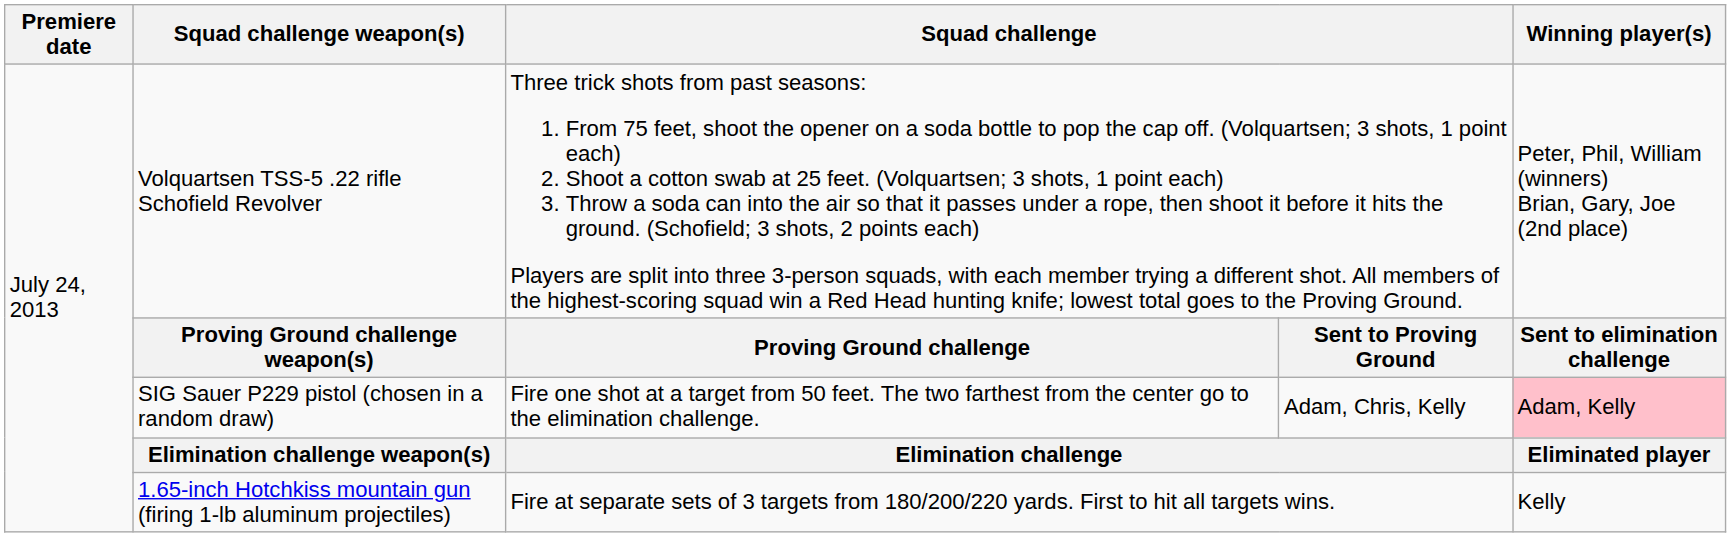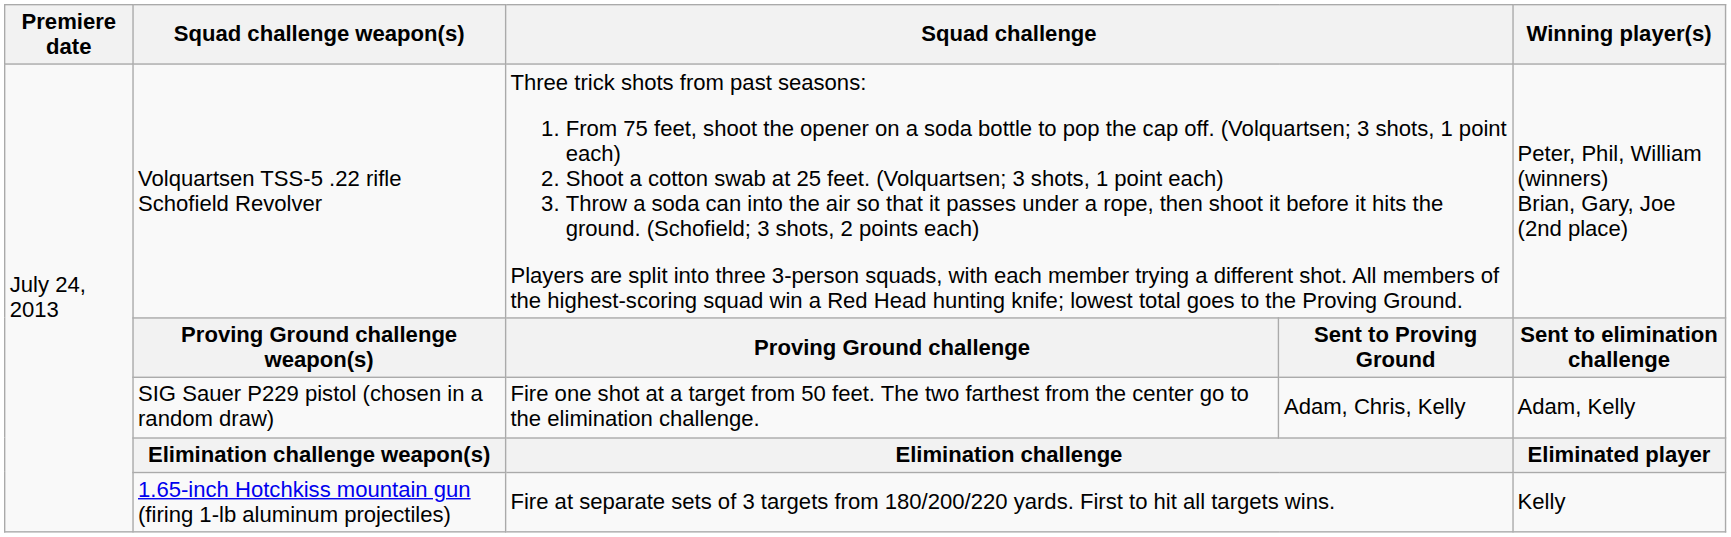(1576, 407) pink background -> (1576, 407) no background
